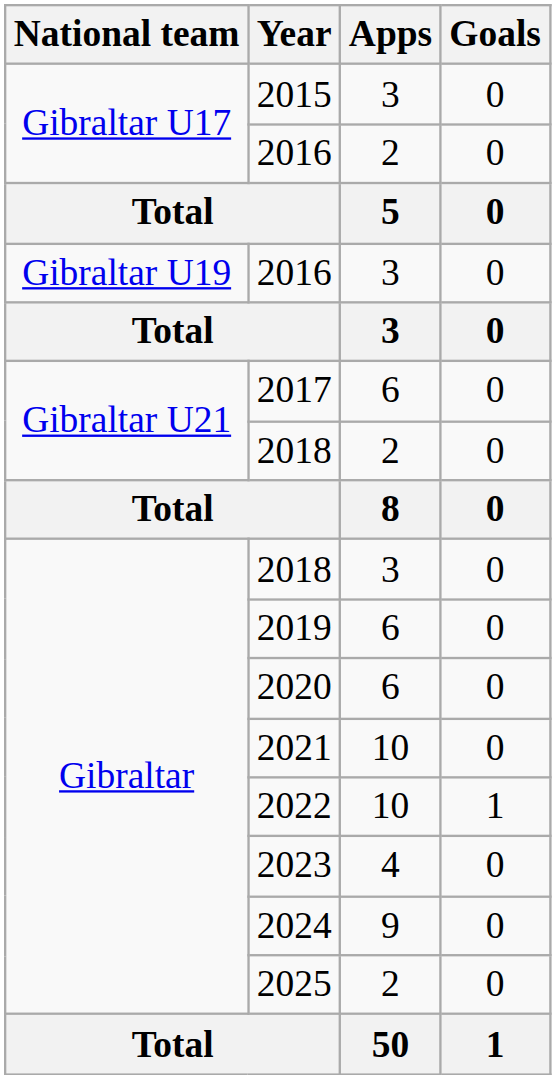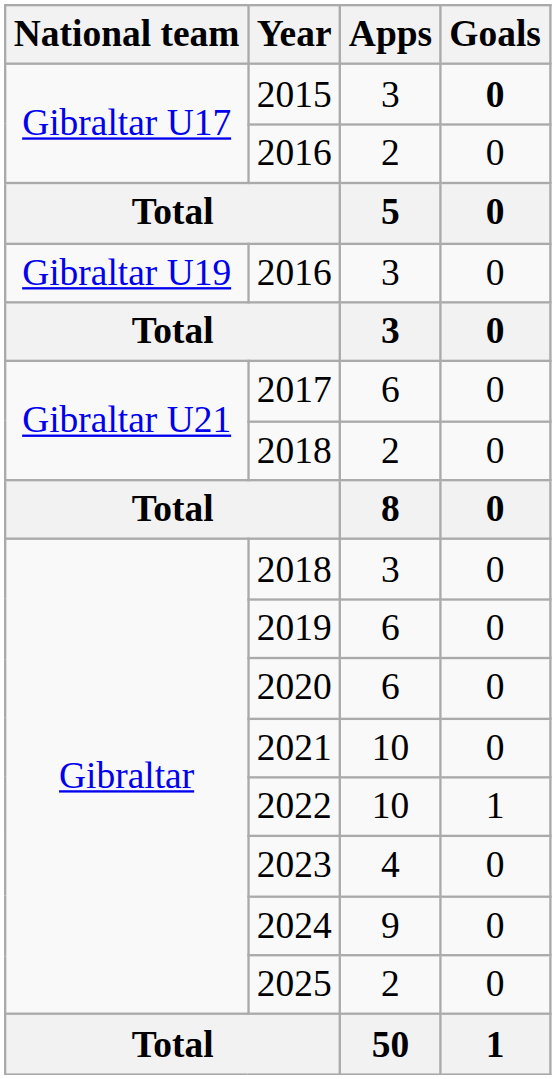(495, 93) normal -> (495, 93) bold
